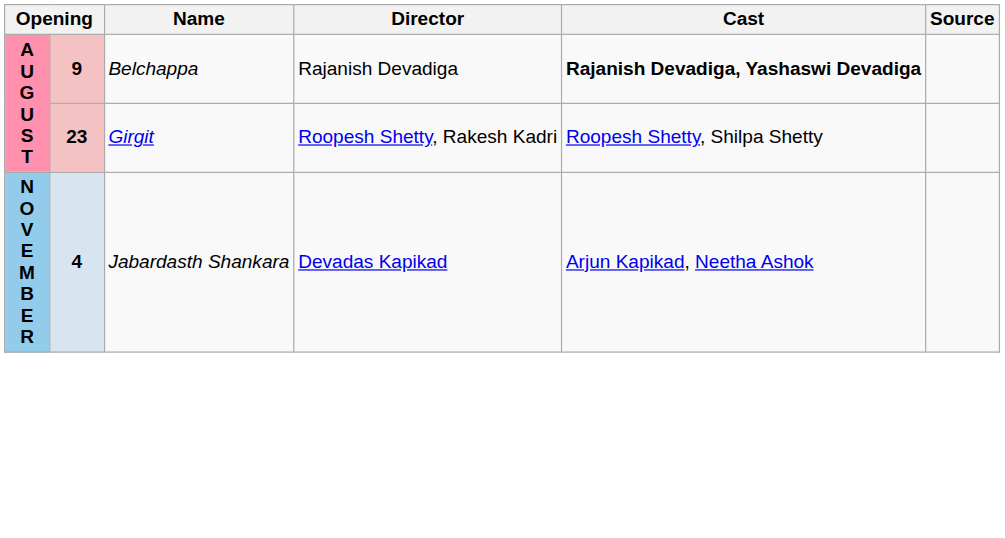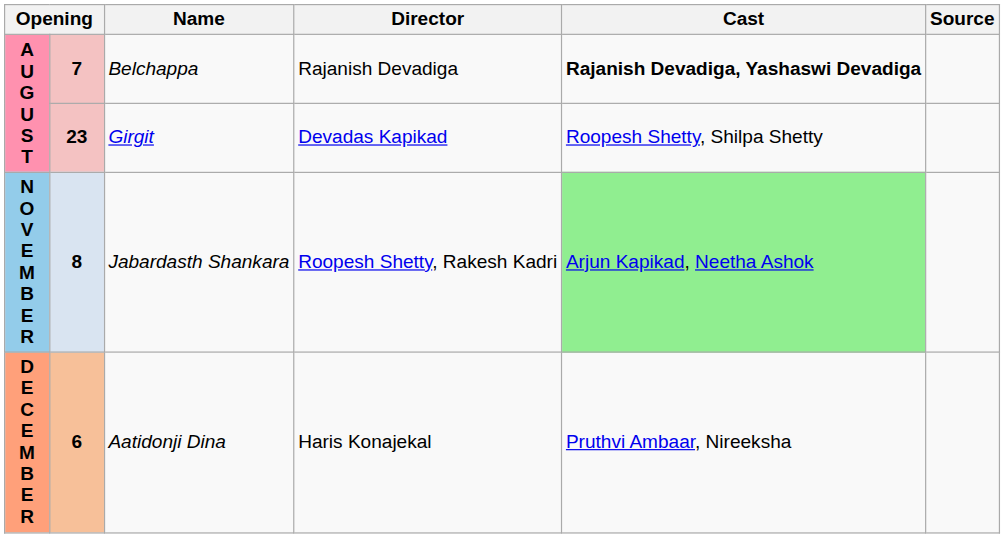(77, 69) 9 -> (77, 69) 7
(428, 137) Roopesh Shetty, Rakesh Kadri -> (373, 137) Devadas Kapikad
(77, 262) 4 -> (77, 262) 8
(373, 262) Devadas Kapikad -> (428, 262) Roopesh Shetty, Rakesh Kadri
(690, 262) no background -> (690, 262) lightgreen background
+ row: (167, 442)
